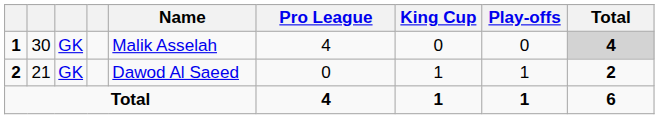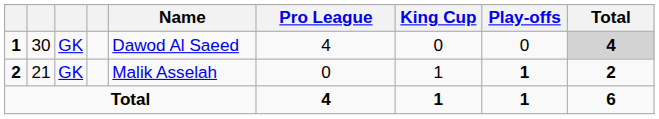(165, 45) Malik Asselah -> (176, 45) Dawod Al Saeed
(176, 72) Dawod Al Saeed -> (165, 72) Malik Asselah
(525, 72) normal -> (525, 72) bold
